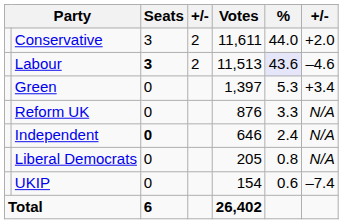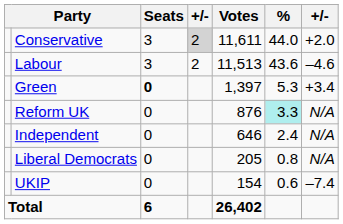(195, 40) no background -> (195, 40) lightgrey background
(148, 64) bold -> (148, 64) normal
(283, 64) lavender background -> (283, 64) no background
(148, 87) normal -> (148, 87) bold
(288, 111) no background -> (288, 111) paleturquoise background
(148, 135) bold -> (148, 135) normal
